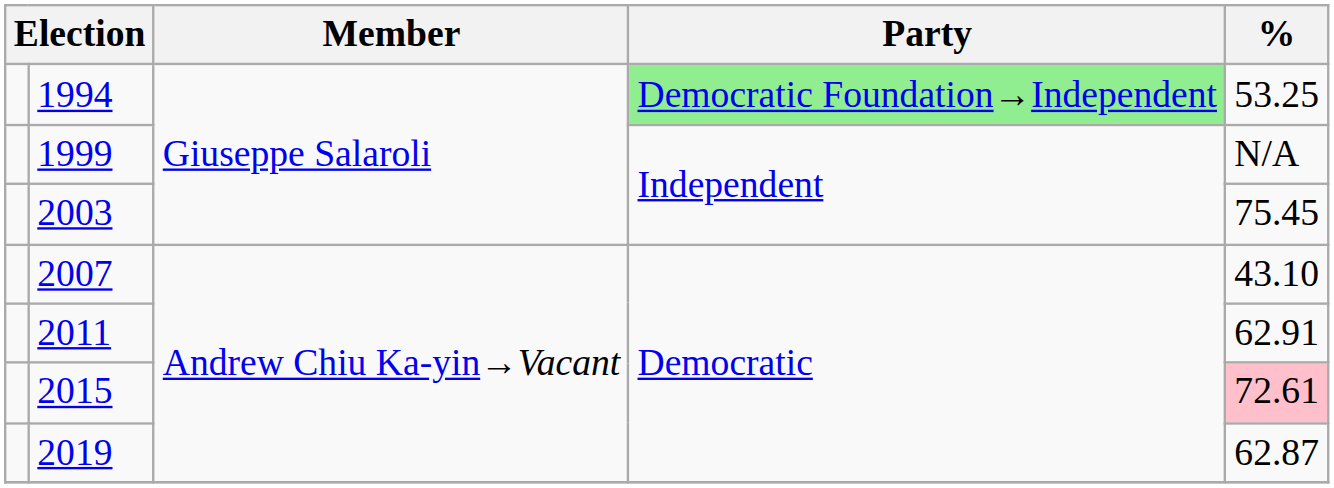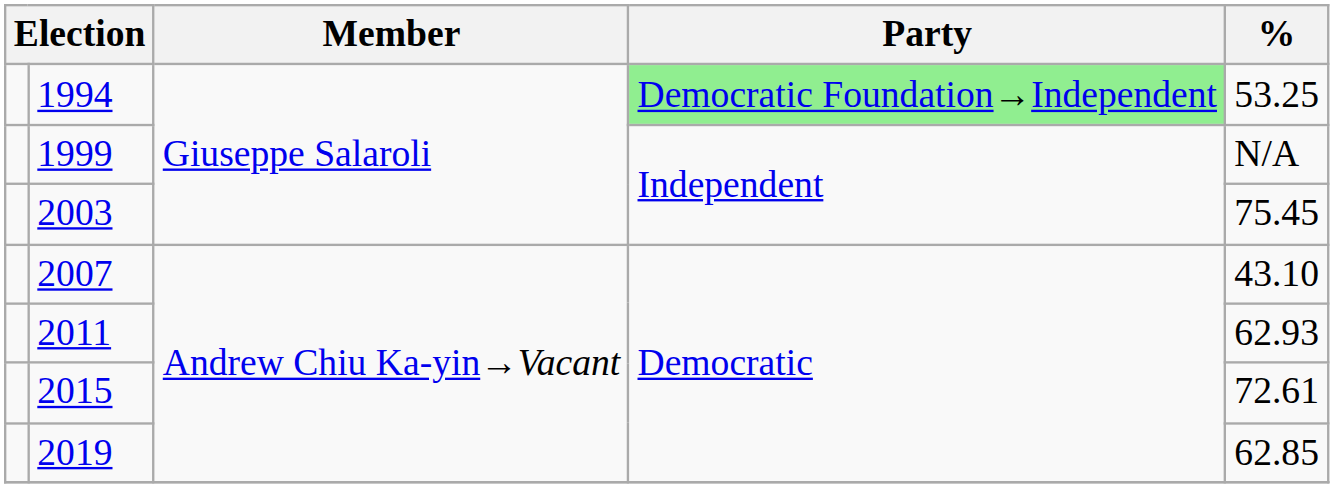(1277, 332) 62.91 -> (1277, 332) 62.93
(1277, 392) pink background -> (1277, 392) no background
(1277, 451) 62.87 -> (1277, 451) 62.85
